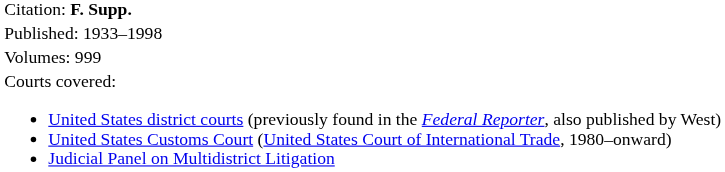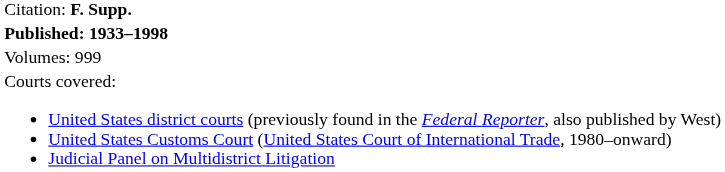(83, 33) normal -> (86, 33) bold
